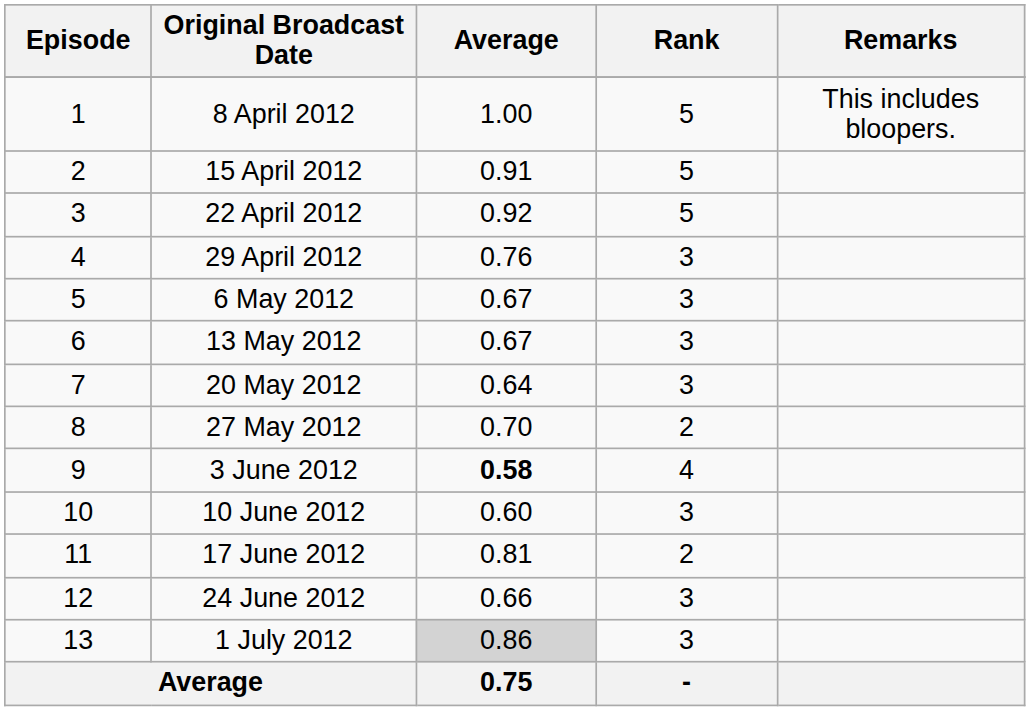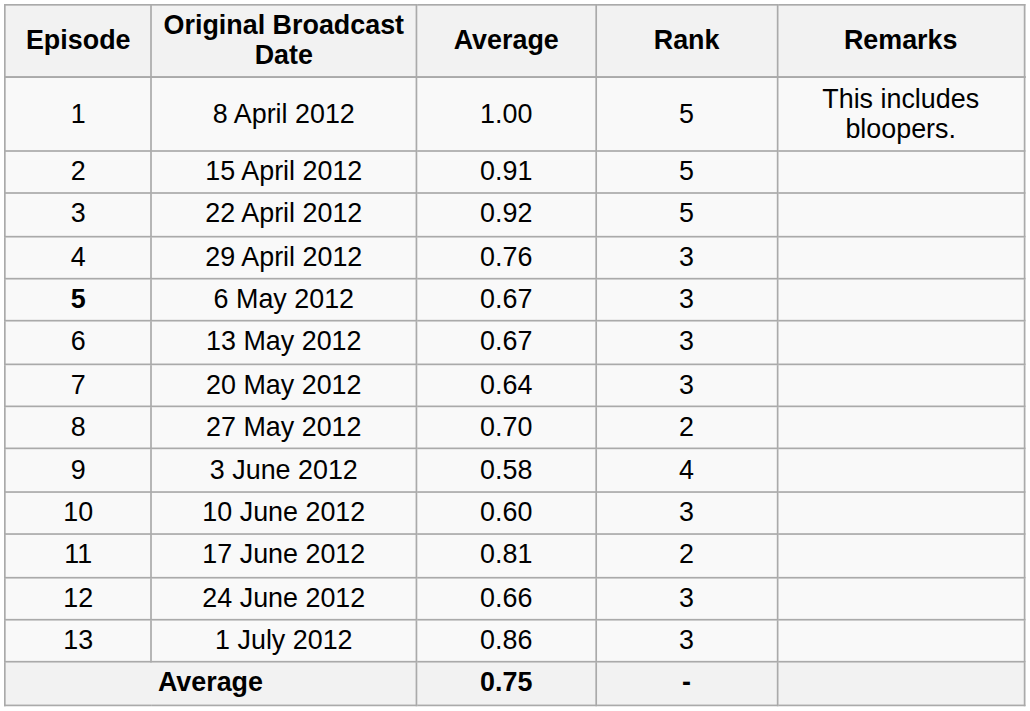(78, 299) normal -> (78, 299) bold
(506, 469) bold -> (506, 469) normal
(506, 640) lightgrey background -> (506, 640) no background
